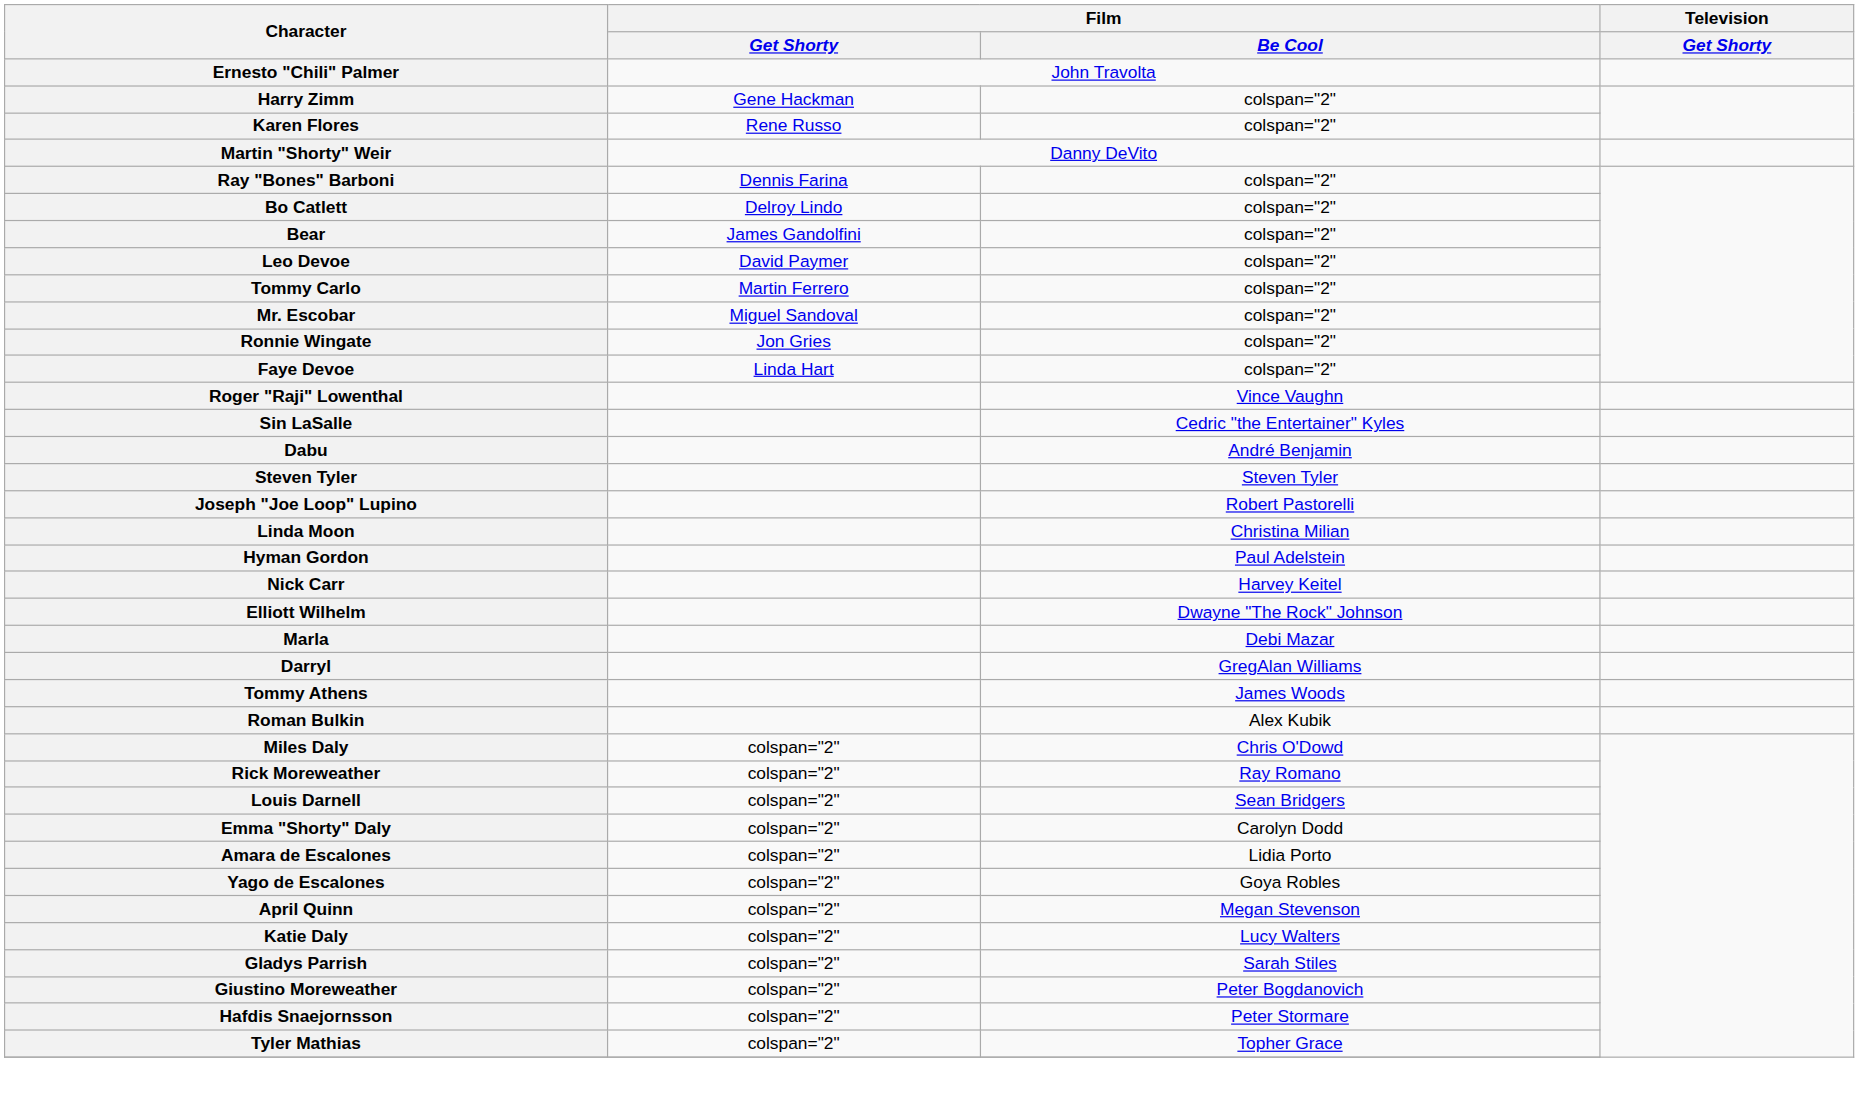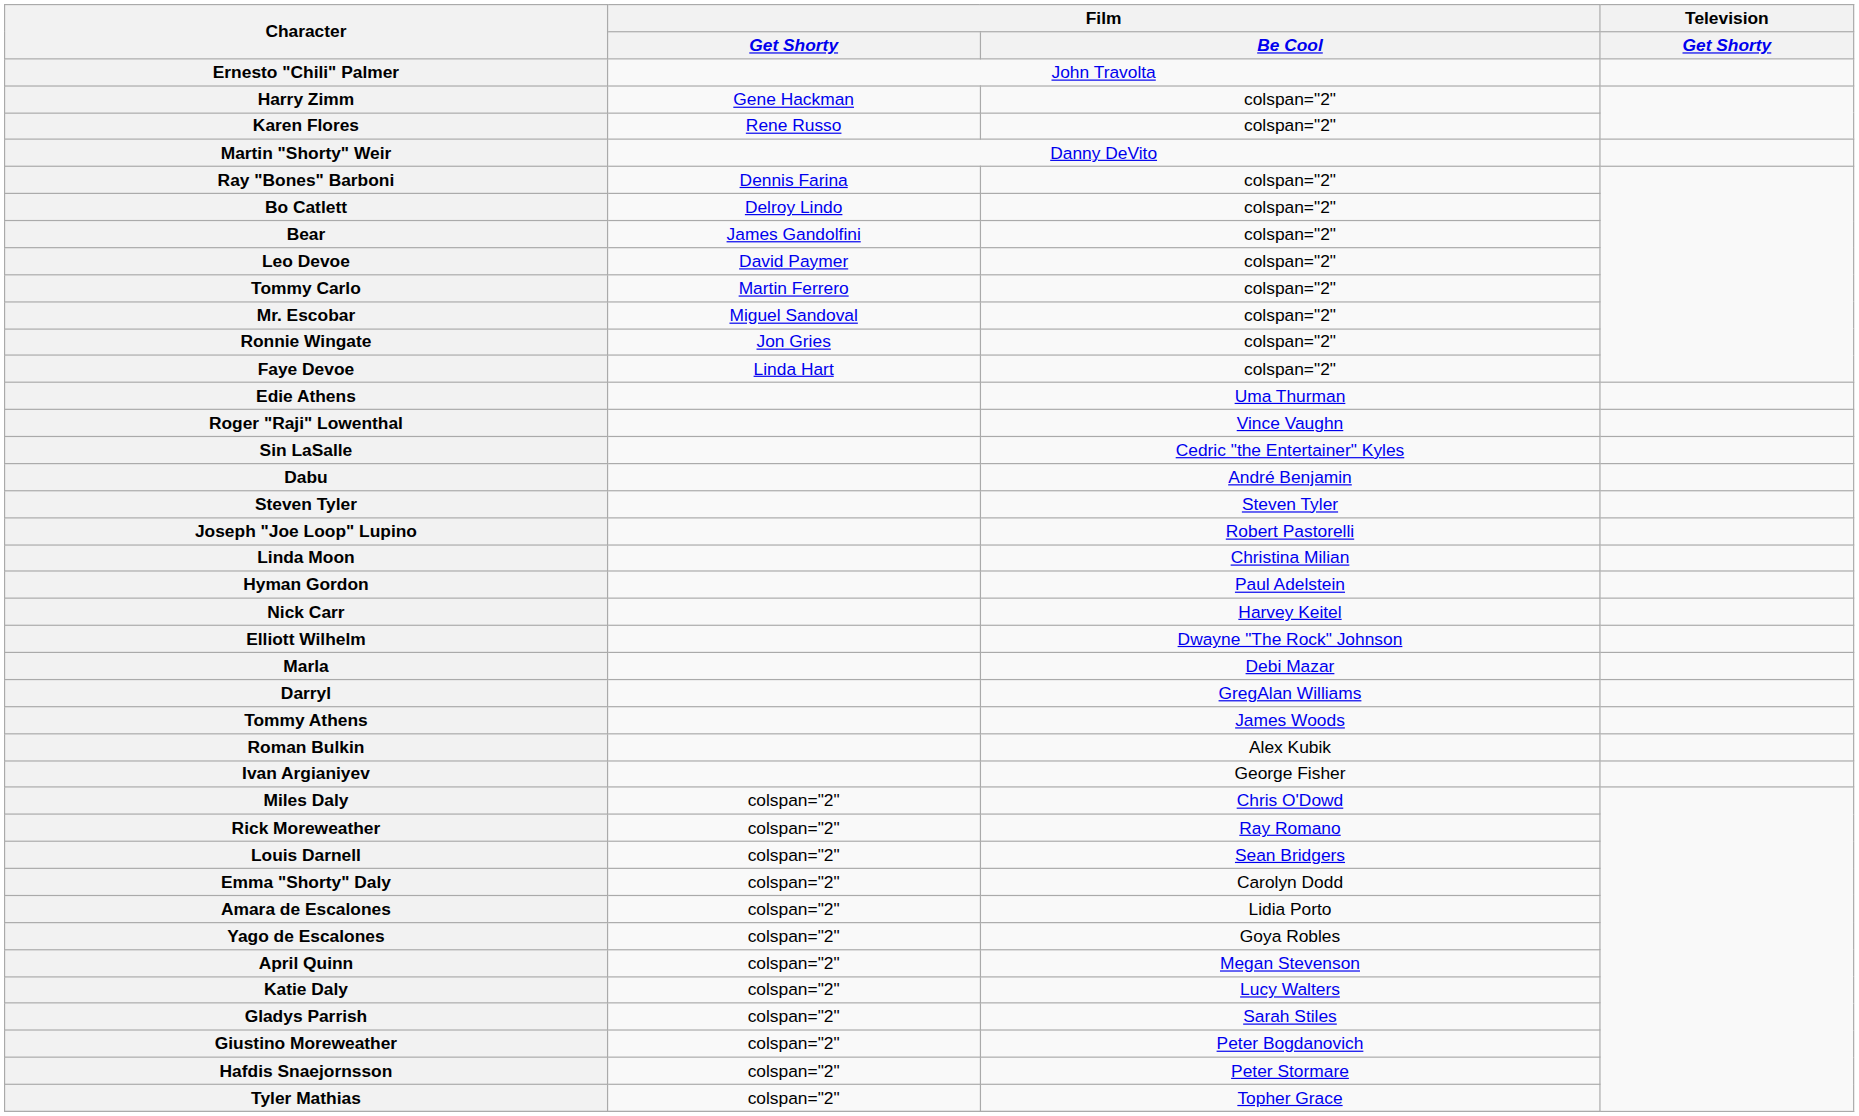+ row: (306, 396)
+ row: (306, 774)
